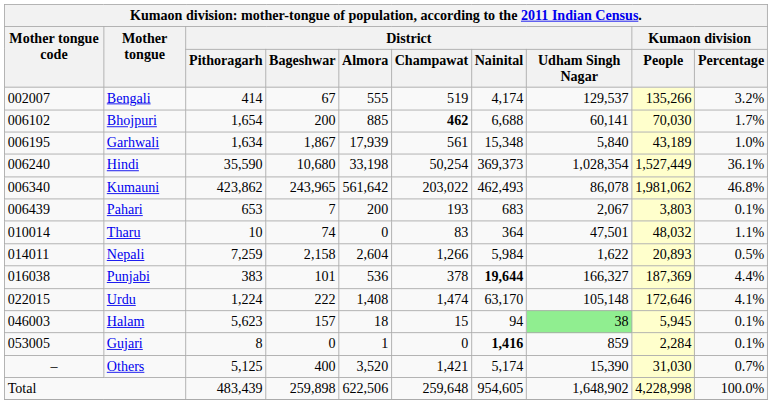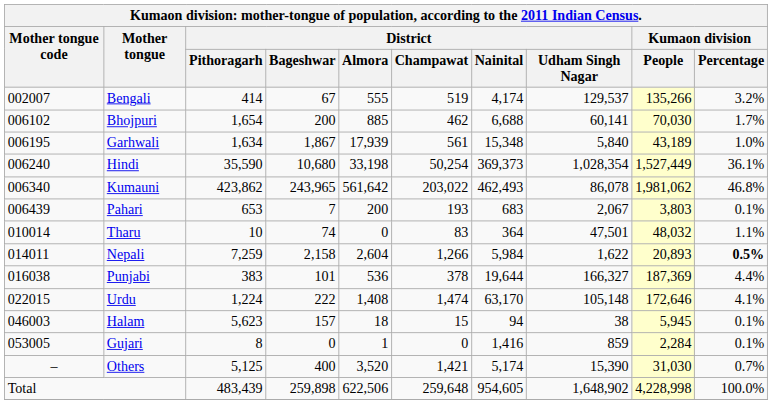(458, 120) bold -> (458, 120) normal
(749, 254) normal -> (748, 254) bold
(504, 277) bold -> (504, 277) normal
(622, 321) lightgreen background -> (622, 321) no background
(507, 344) bold -> (507, 344) normal
